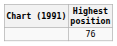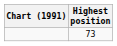(90, 34) 76 -> (90, 34) 73
